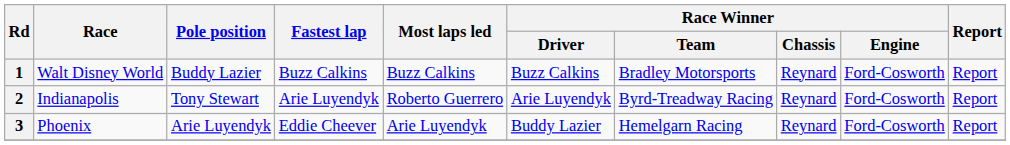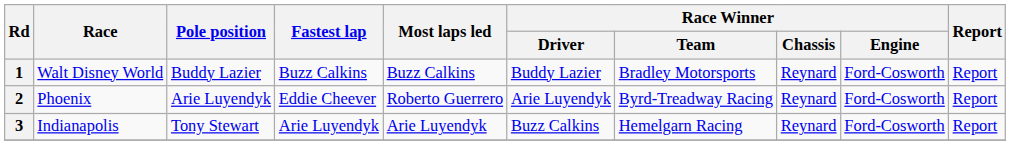(555, 71) Buzz Calkins -> (556, 71) Buddy Lazier
(78, 99) Indianapolis -> (64, 99) Phoenix
(215, 99) Tony Stewart -> (221, 99) Arie Luyendyk
(329, 99) Arie Luyendyk -> (327, 99) Eddie Cheever
(64, 126) Phoenix -> (78, 126) Indianapolis
(221, 126) Arie Luyendyk -> (215, 126) Tony Stewart
(327, 126) Eddie Cheever -> (329, 126) Arie Luyendyk
(556, 126) Buddy Lazier -> (555, 126) Buzz Calkins
